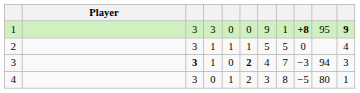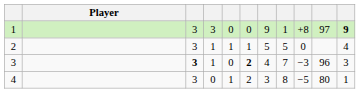(303, 29) bold -> (303, 29) normal
(324, 29) 95 -> (324, 29) 97
(324, 63) 94 -> (324, 63) 96
